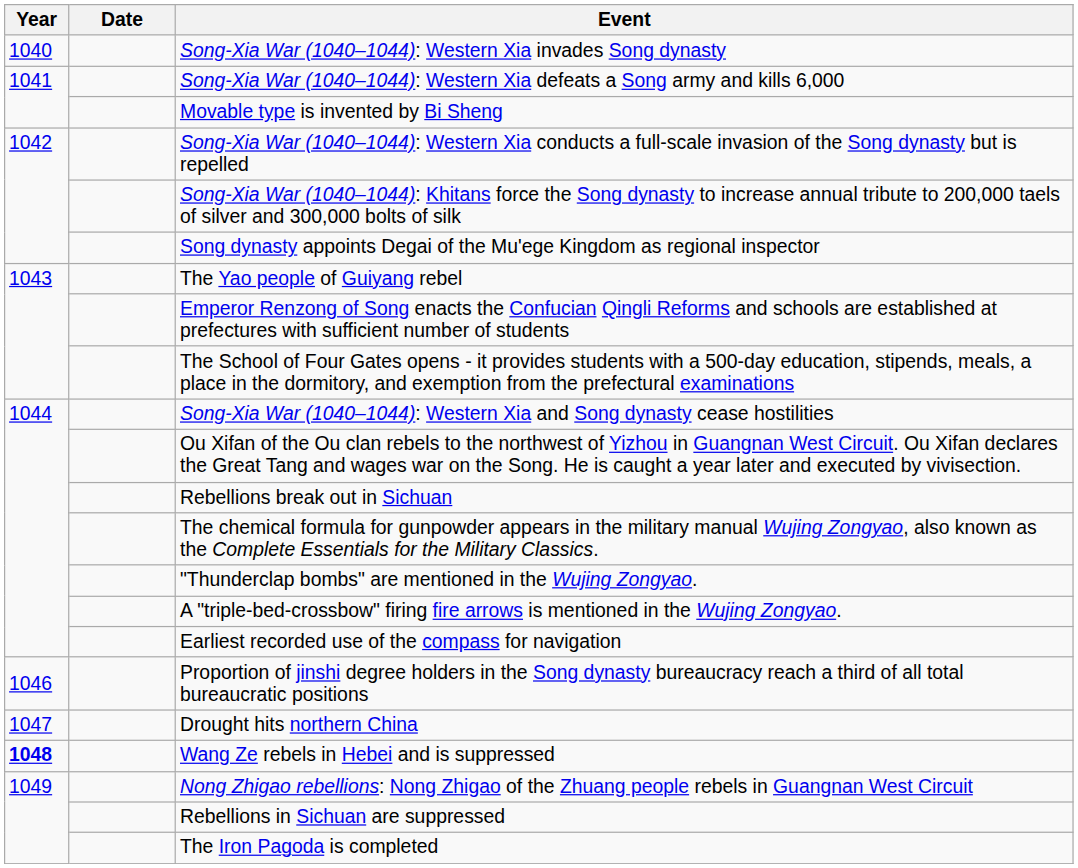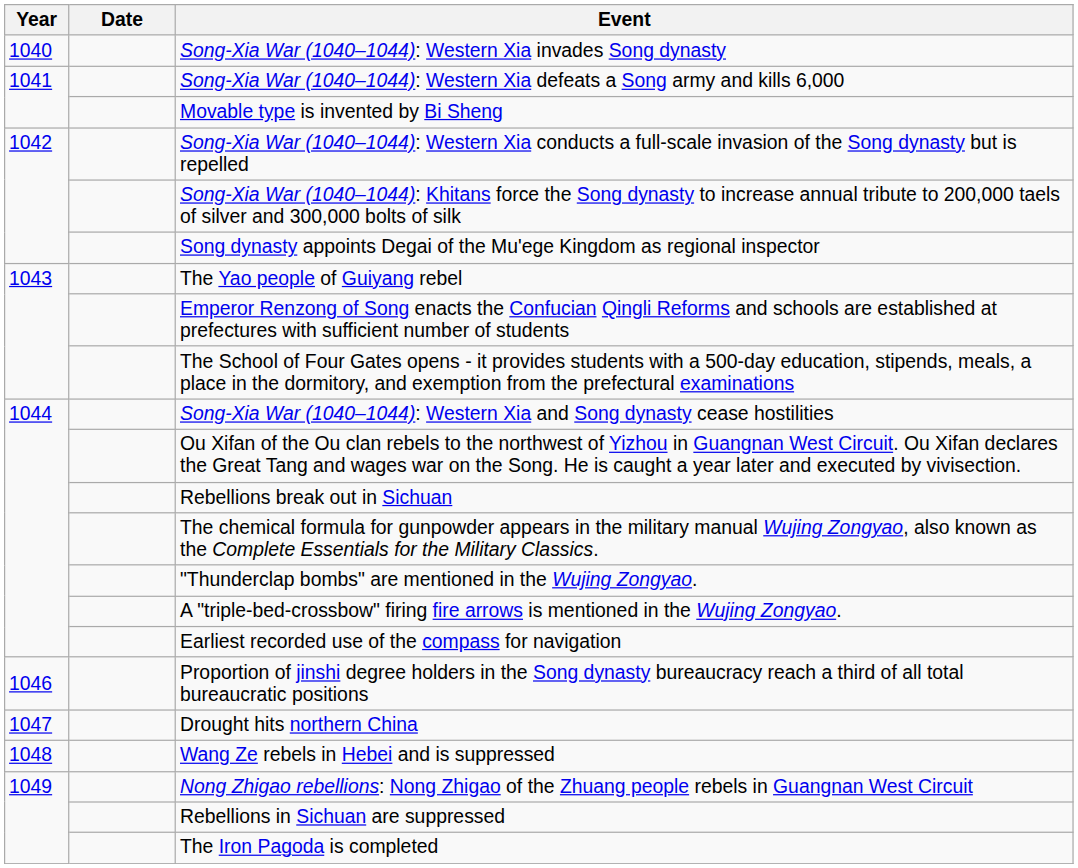(31, 755) bold -> (31, 755) normal
